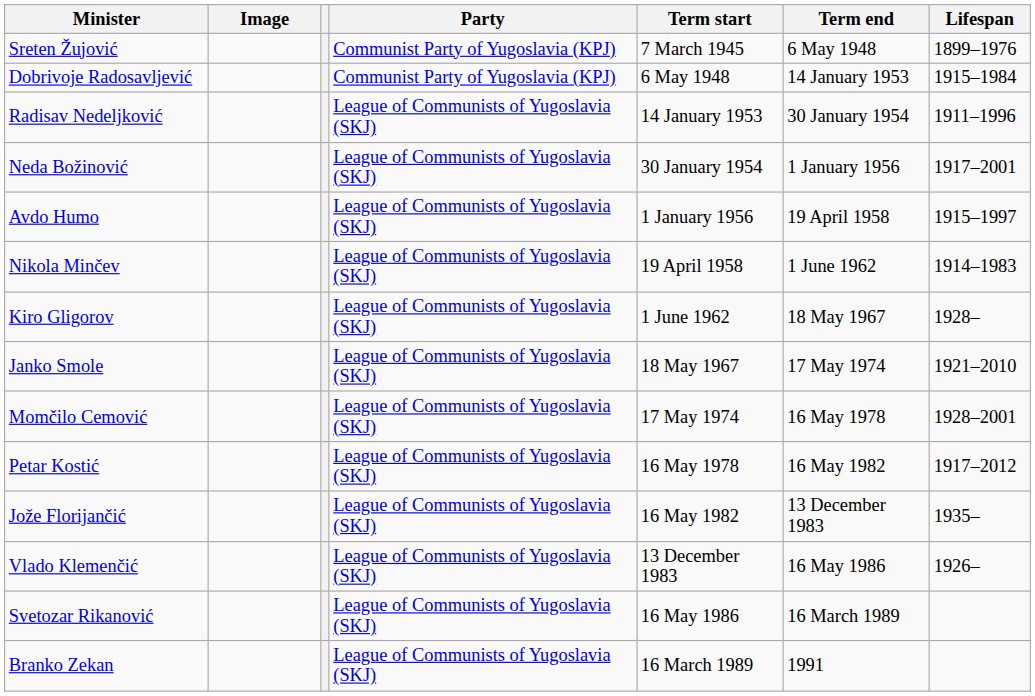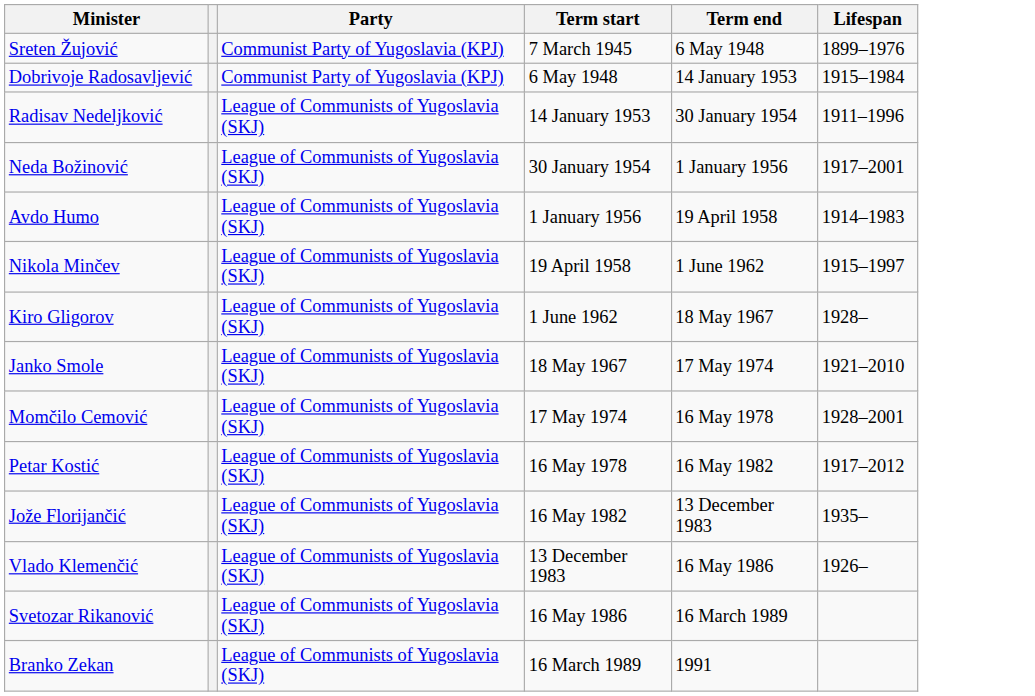- column: (265, 19)
(975, 216) 1915–1997 -> (863, 216) 1914–1983
(975, 266) 1914–1983 -> (863, 266) 1915–1997
